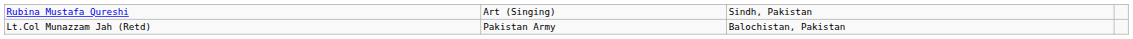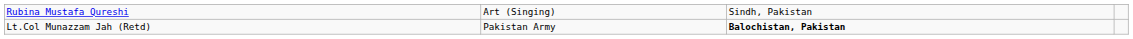(787, 27) normal -> (787, 27) bold
